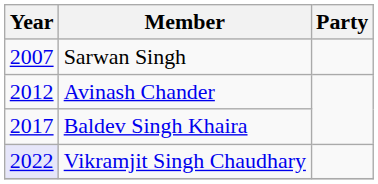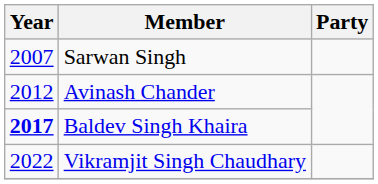(32, 126) normal -> (32, 126) bold
(32, 160) lavender background -> (32, 160) no background
